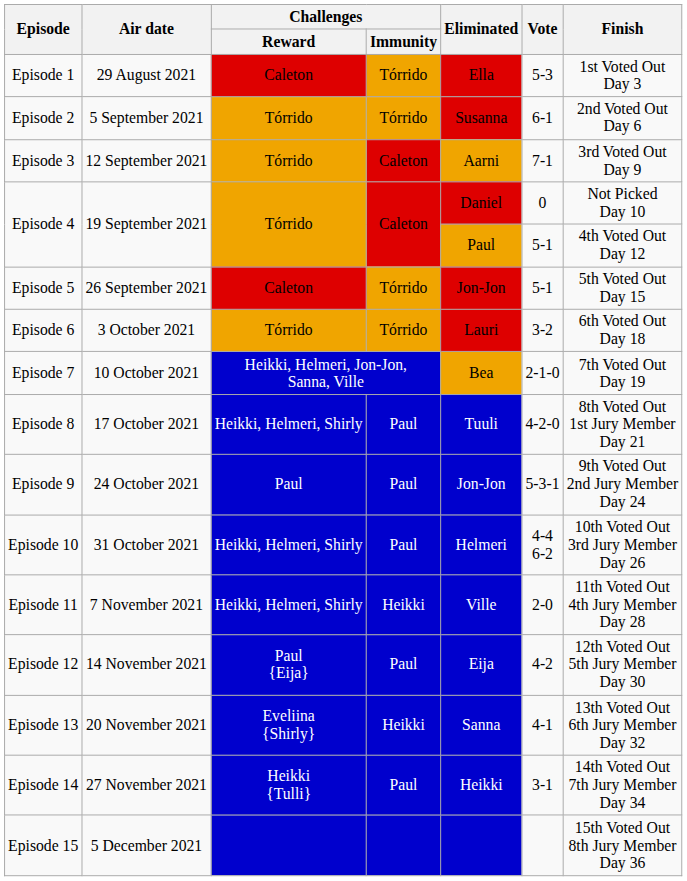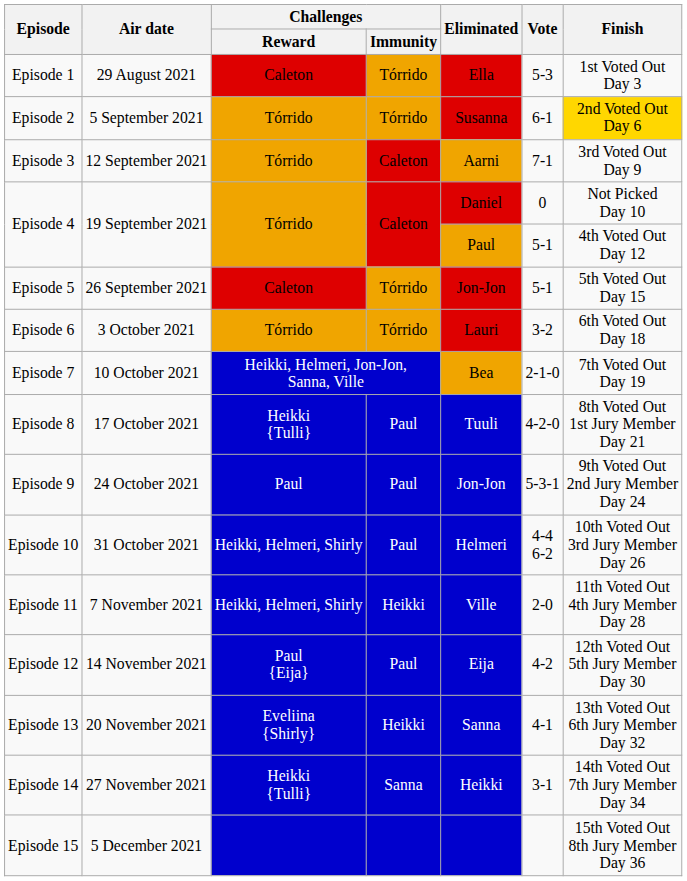(622, 117) no background -> (622, 117) gold background
(289, 424) Heikki, Helmeri, Shirly -> (289, 424) Heikki {Tulli}
(403, 785) Paul -> (403, 785) Sanna
